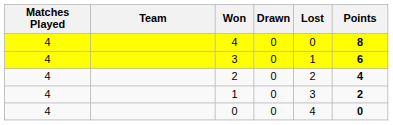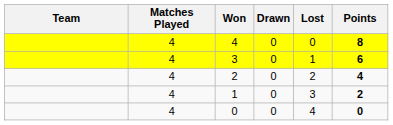columns swapped: (153, 19) <-> (48, 19)
